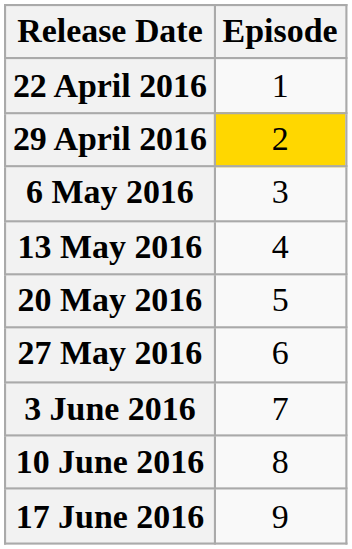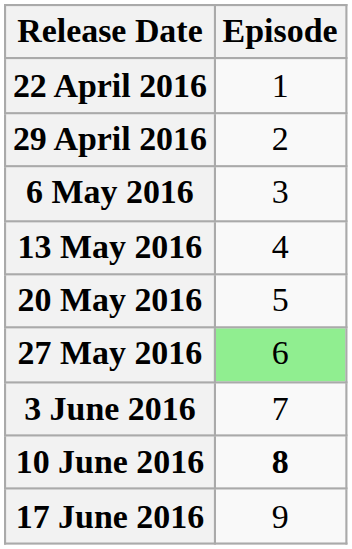(280, 138) gold background -> (280, 138) no background
(280, 354) no background -> (280, 354) lightgreen background
(280, 461) normal -> (280, 461) bold
